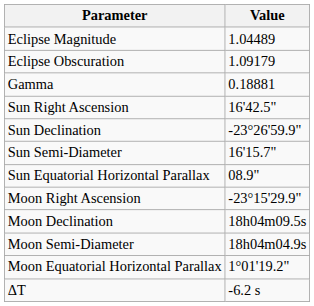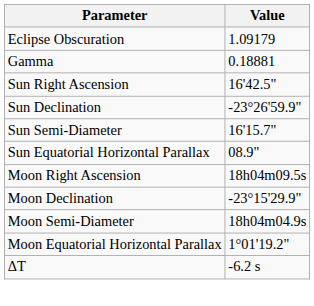- row: (62, 38)
(265, 198) -23°15'29.9" -> (267, 175) 18h04m09.5s
(267, 221) 18h04m09.5s -> (265, 198) -23°15'29.9"
